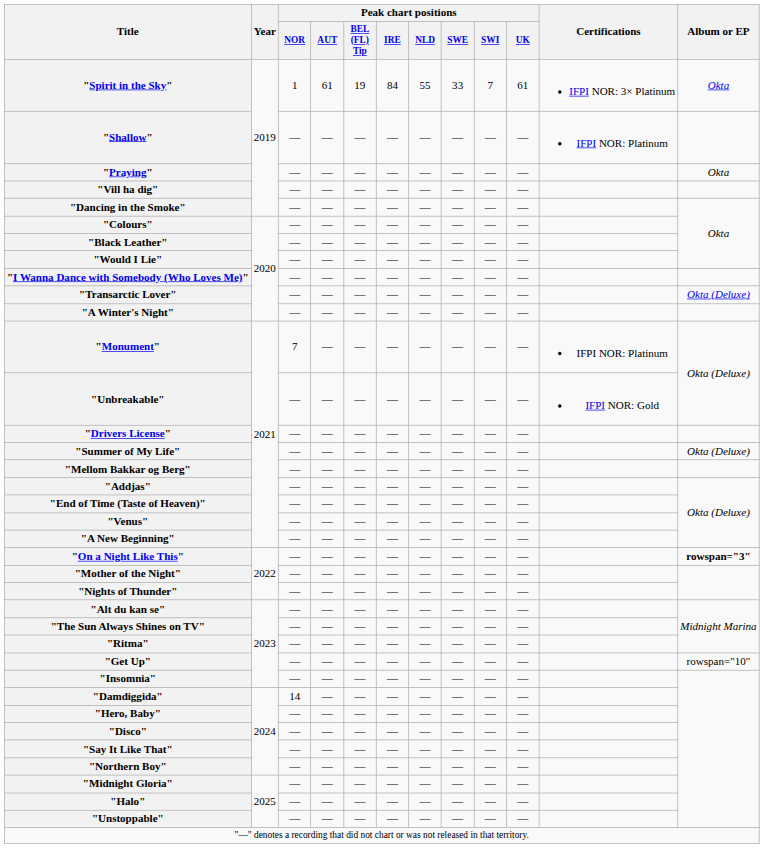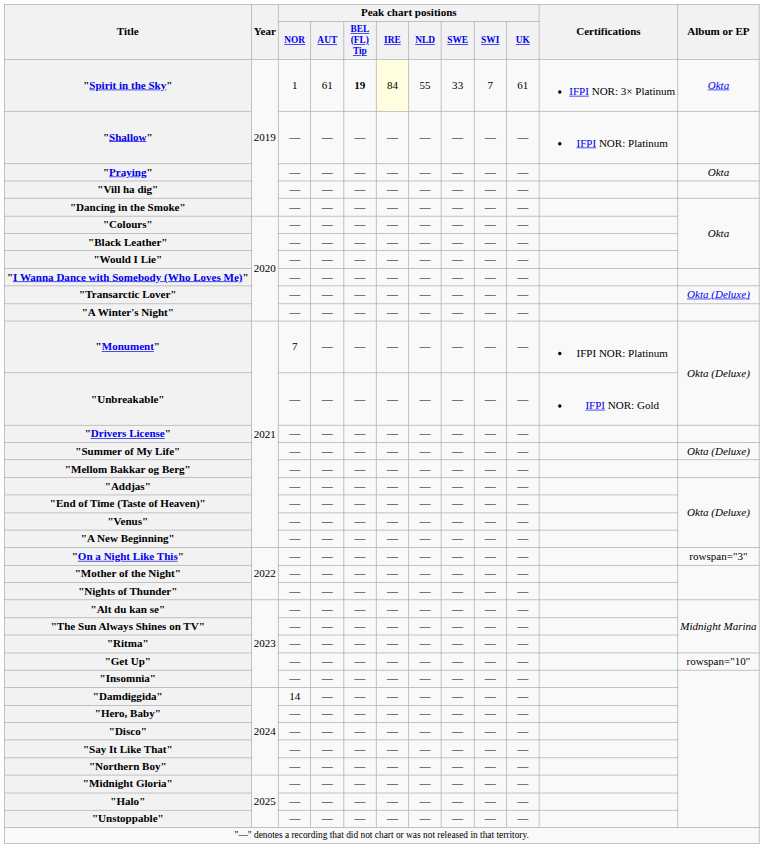(360, 85) normal -> (360, 85) bold
(392, 85) no background -> (392, 85) lightyellow background
(718, 556) bold -> (718, 556) normal
